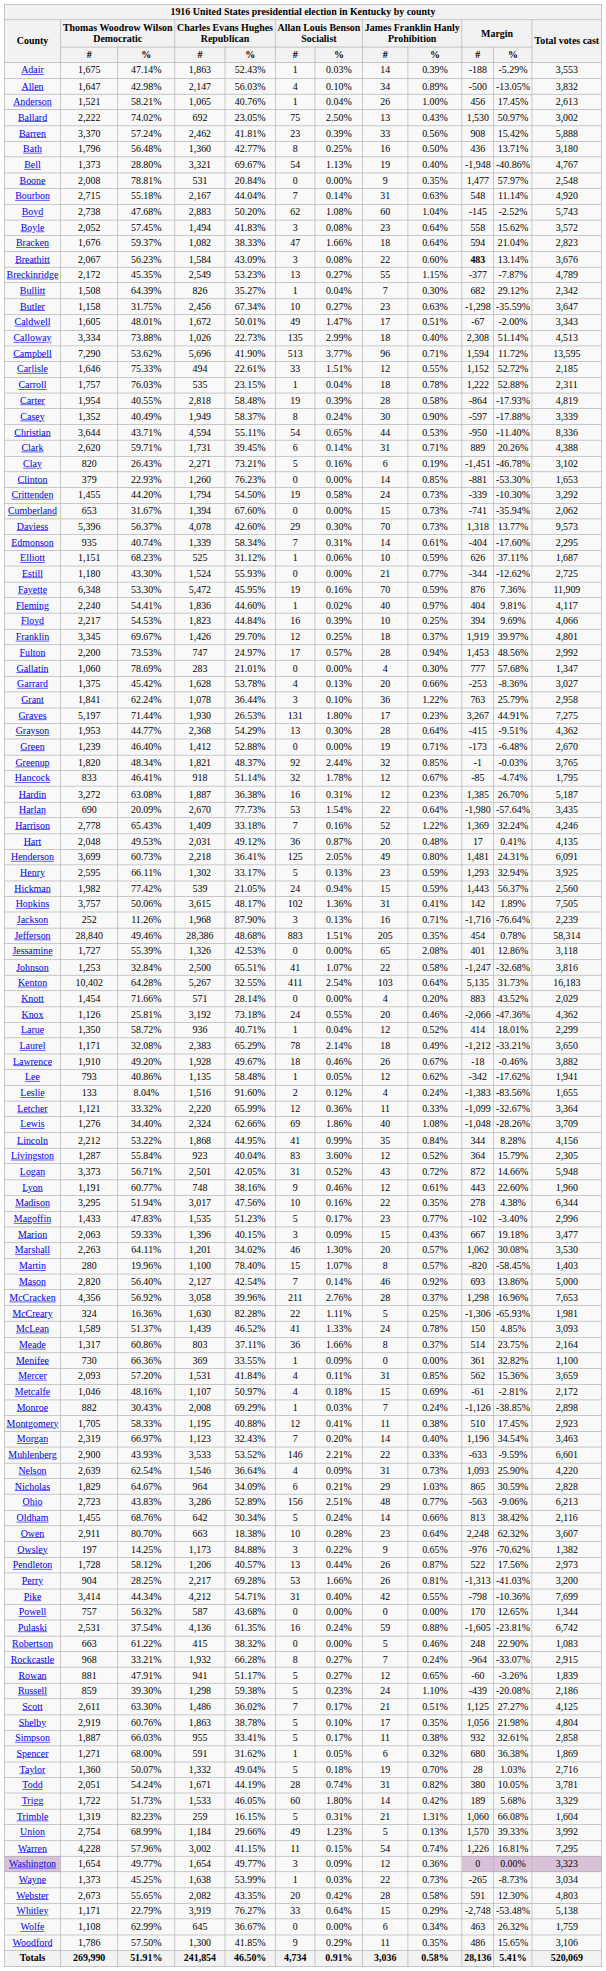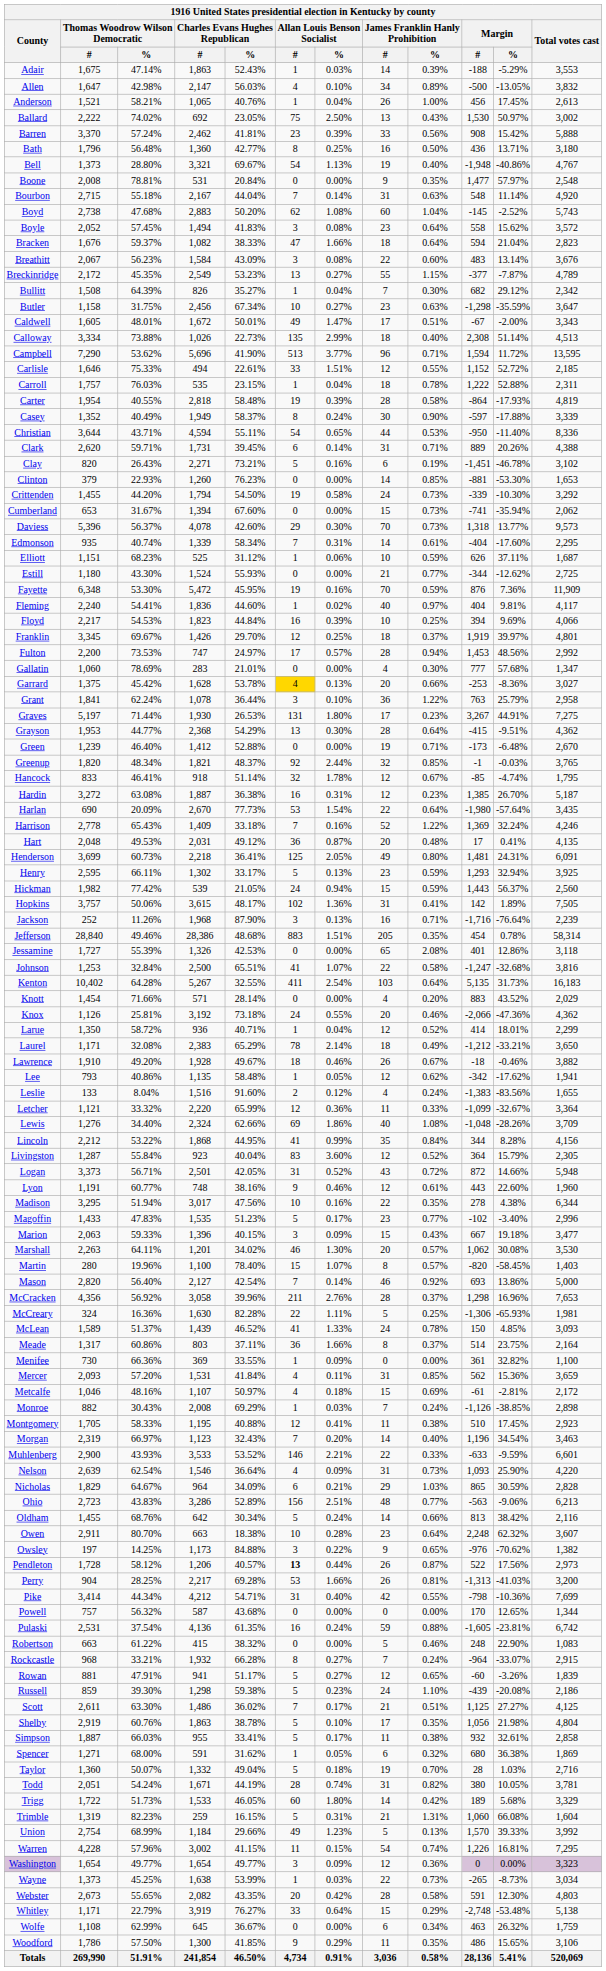(478, 259) bold -> (478, 259) normal
(295, 684) no background -> (295, 684) gold background
(295, 1565) normal -> (295, 1565) bold
